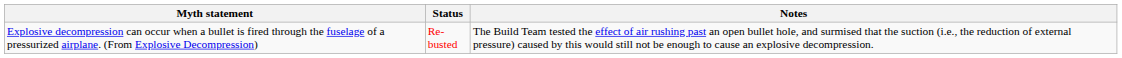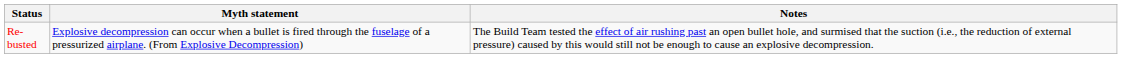columns swapped: (215, 13) <-> (448, 13)
